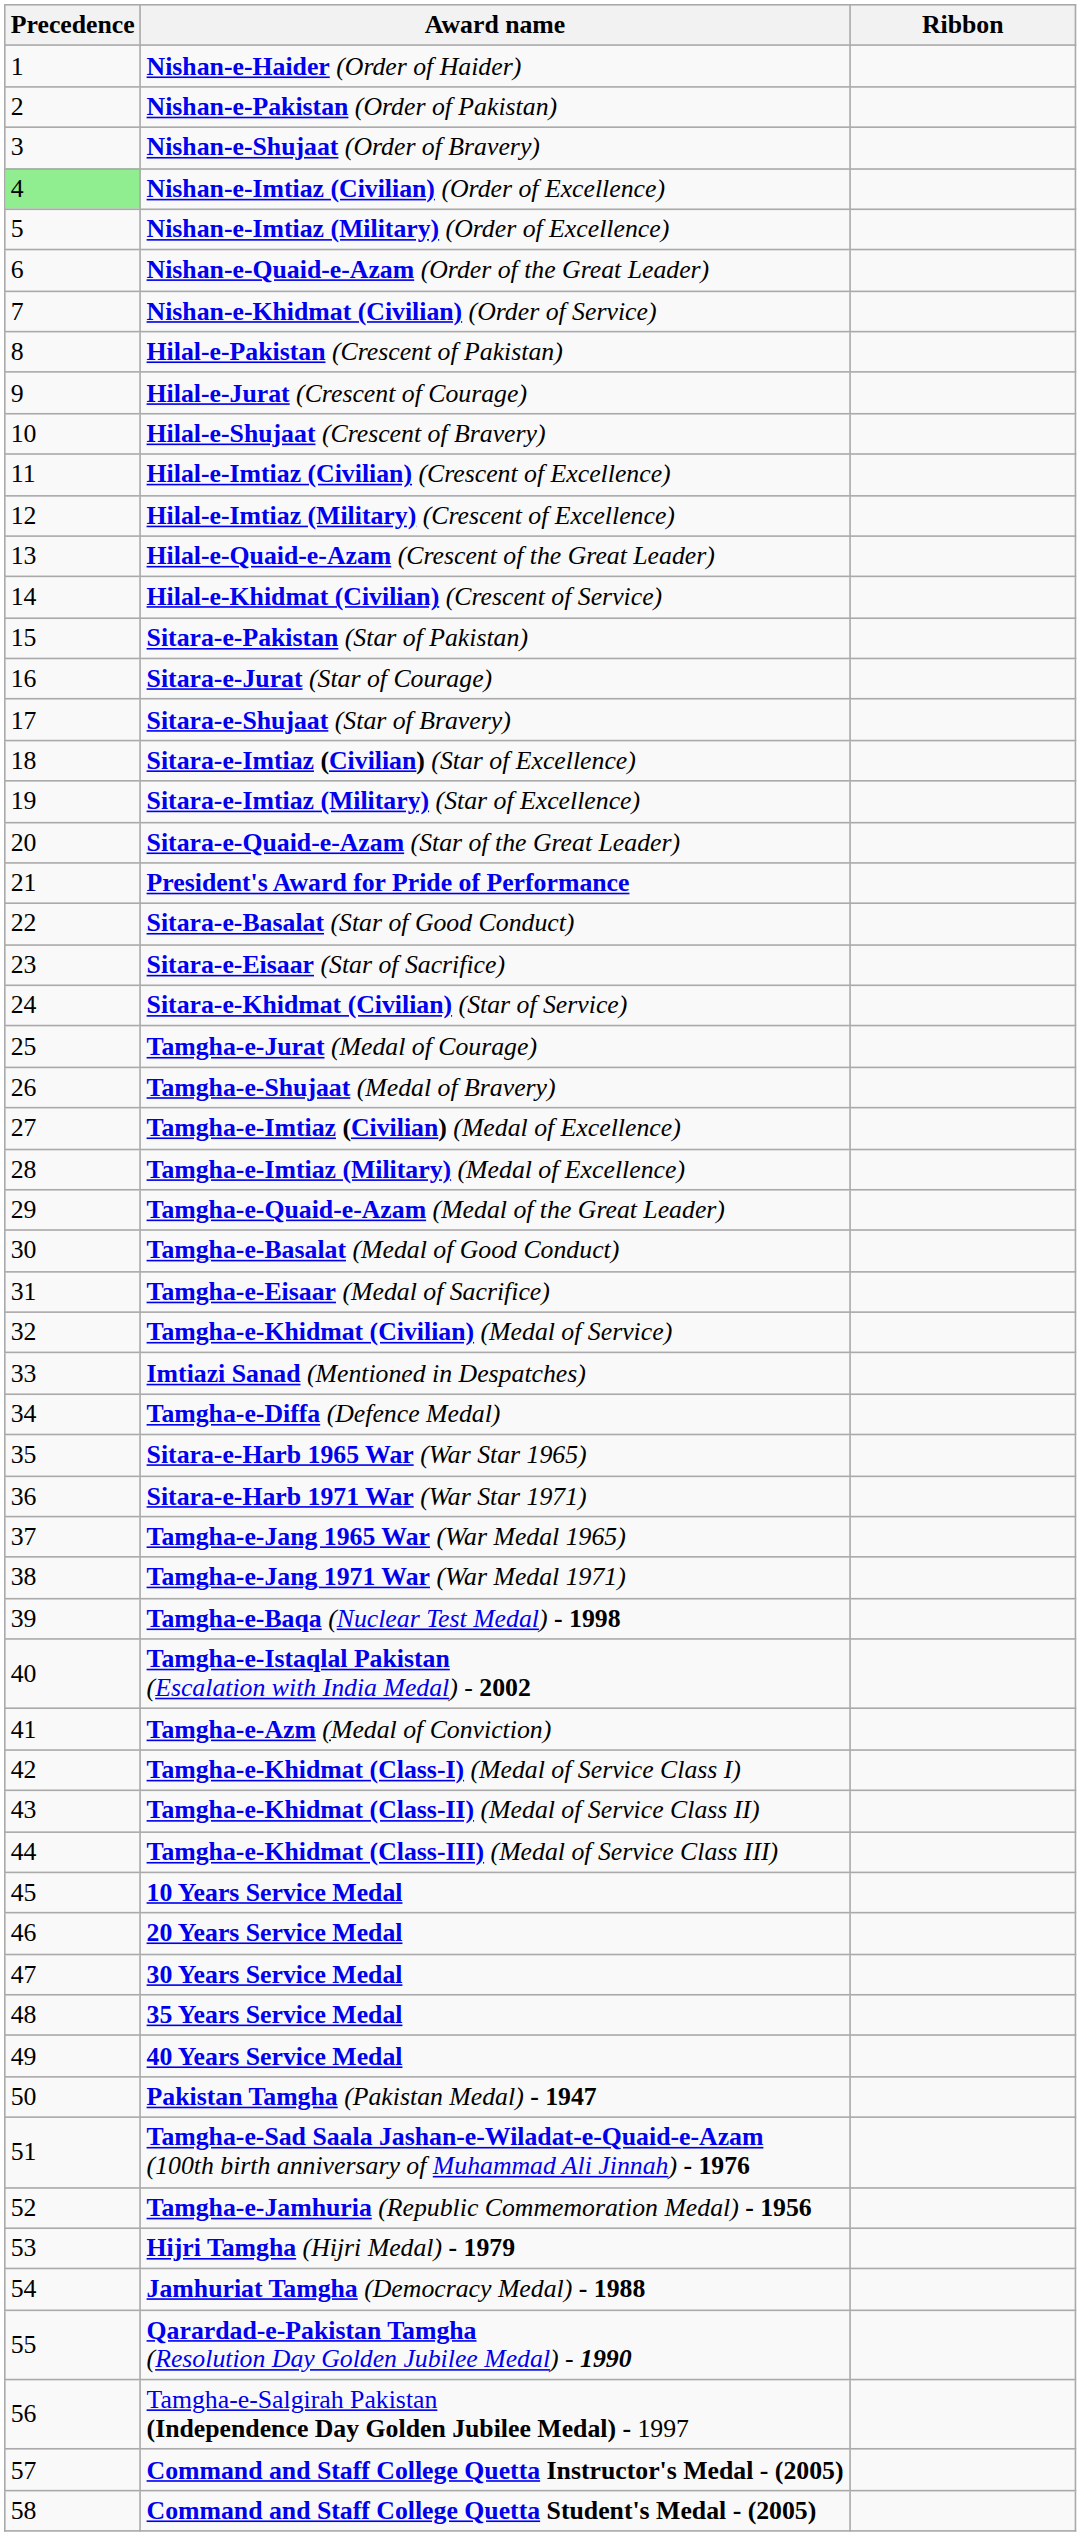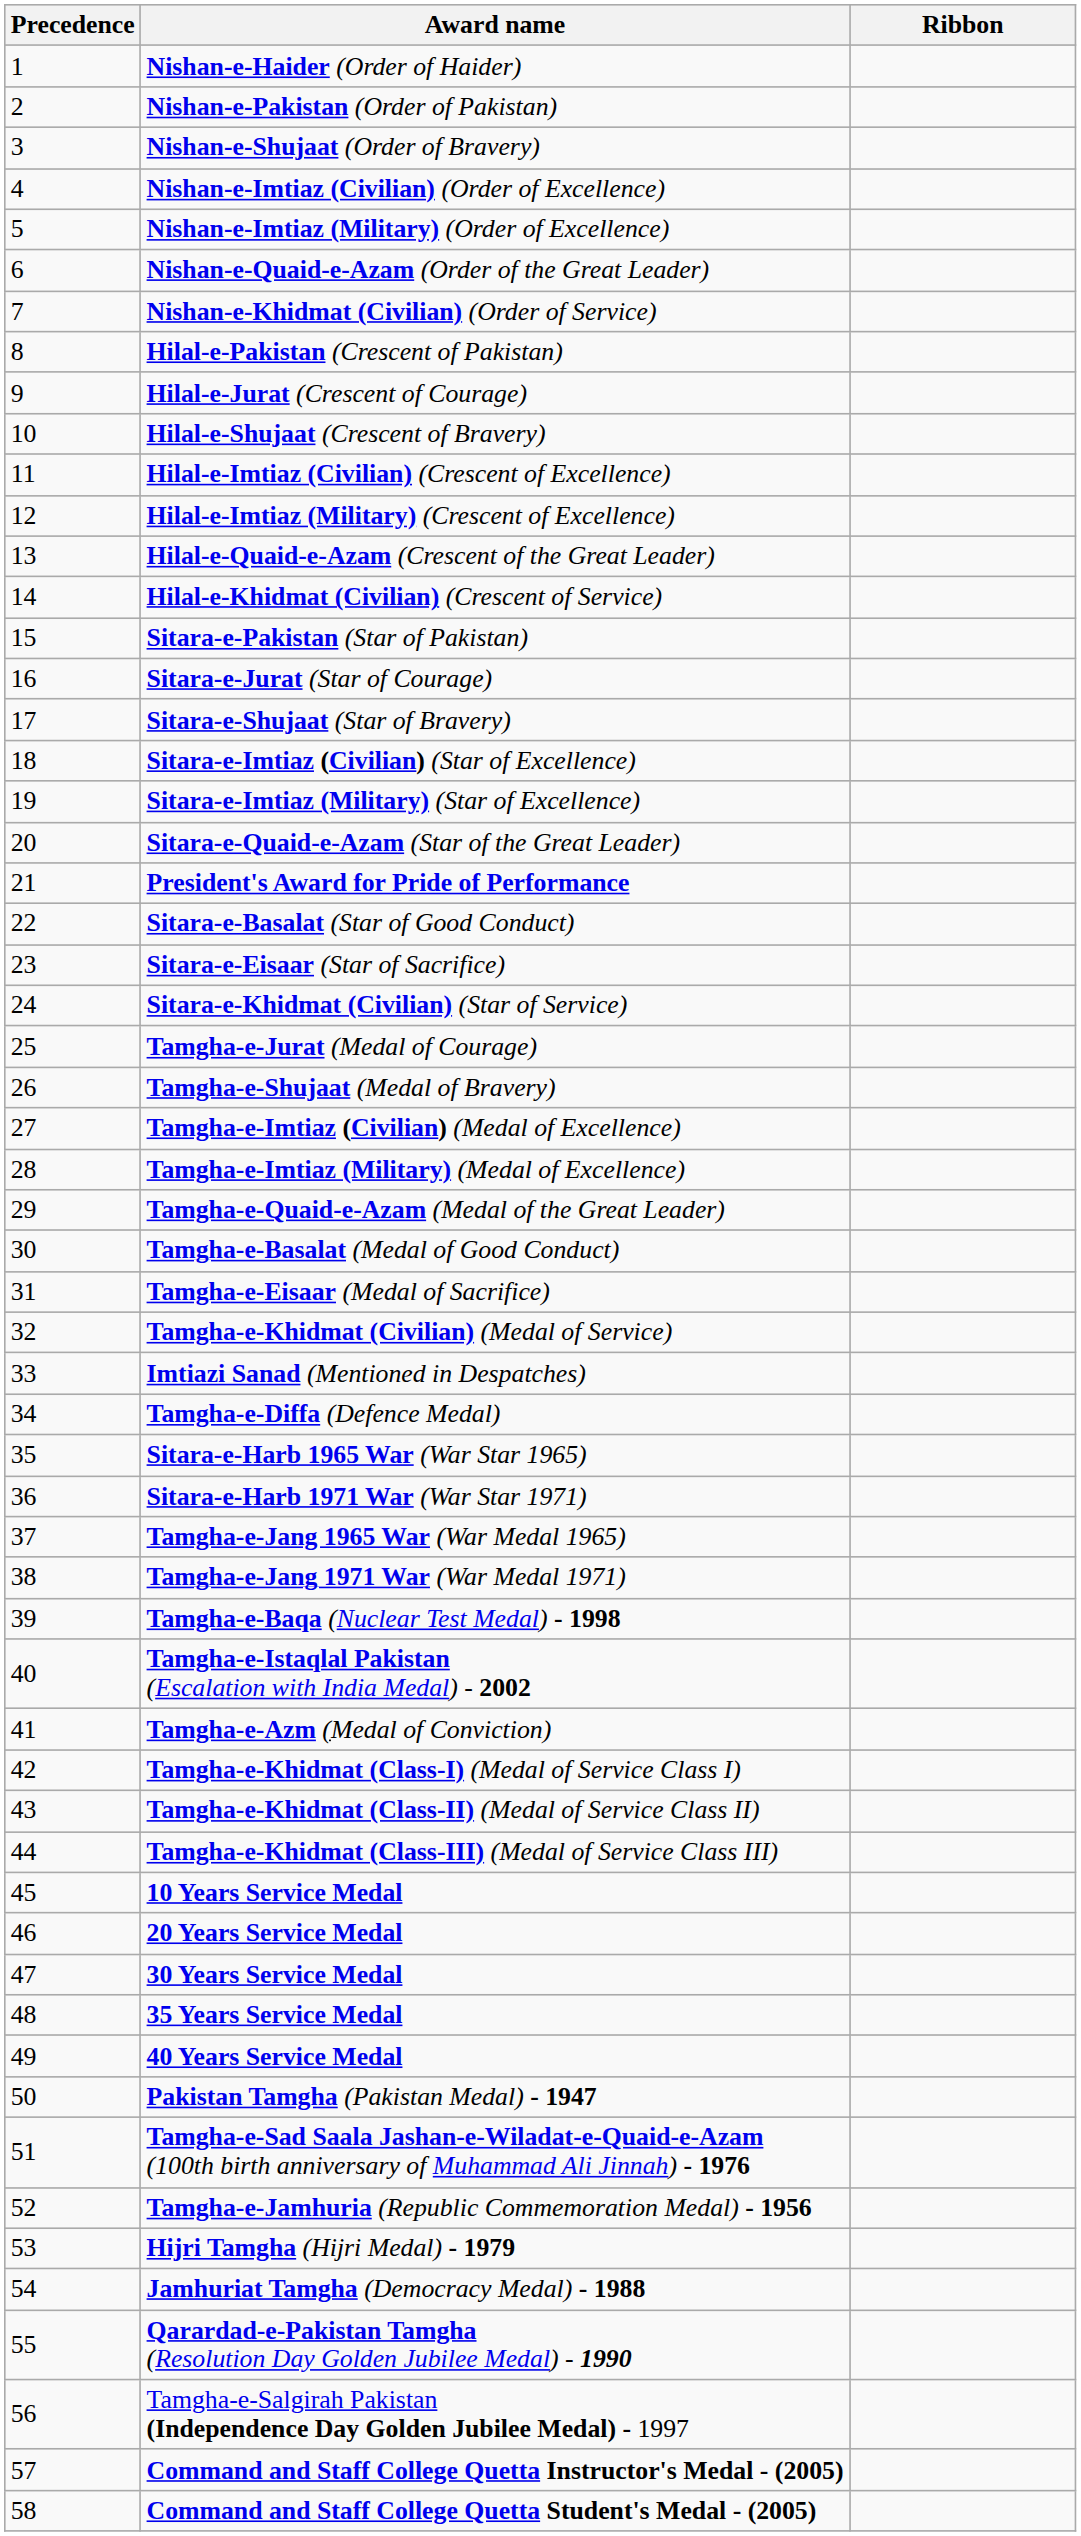(17, 188) lightgreen background -> (17, 188) no background
